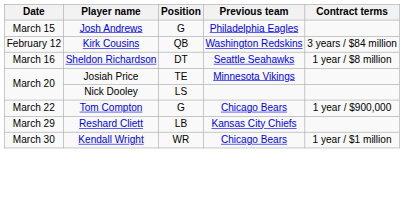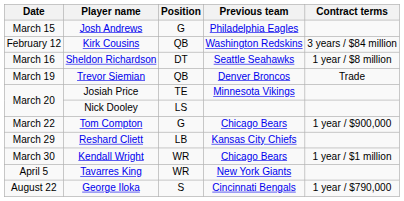+ row: (111, 76)
+ row: (111, 172)
+ row: (111, 188)
